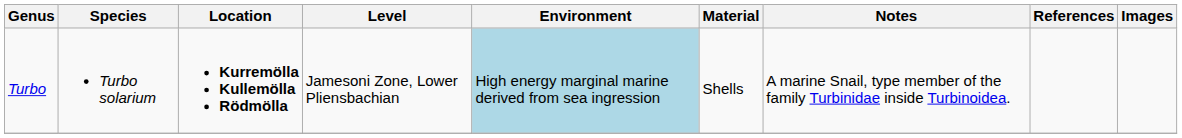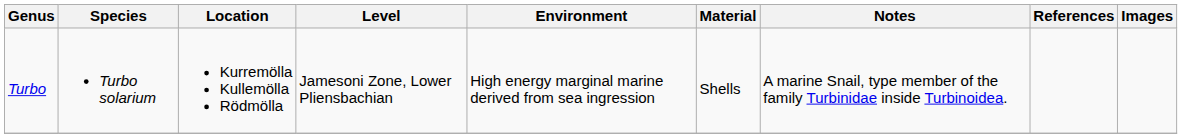(240, 89) bold -> (237, 89) normal
(572, 89) lightblue background -> (567, 89) no background
